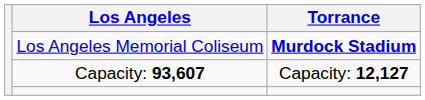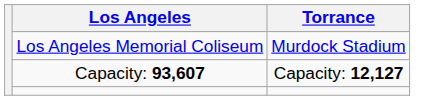(344, 45) bold -> (339, 45) normal
